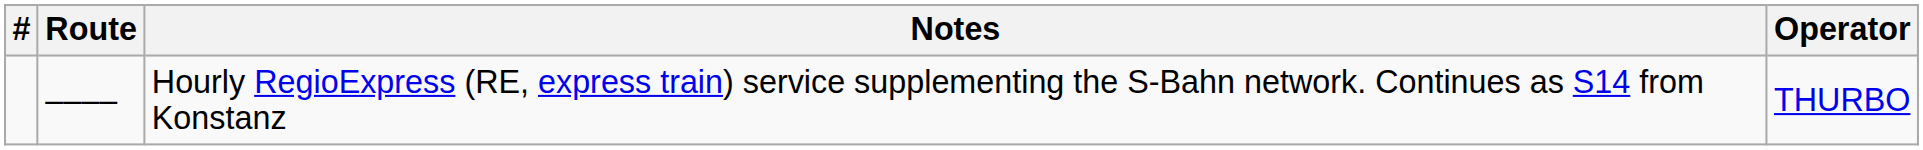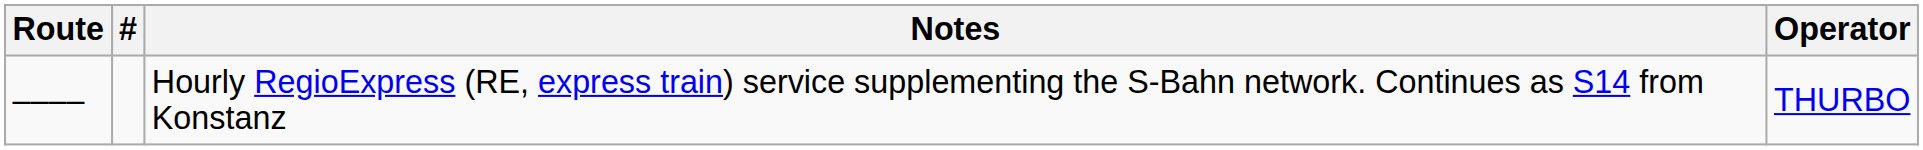columns swapped: (21, 30) <-> (91, 30)
